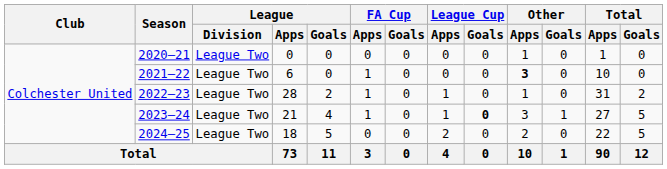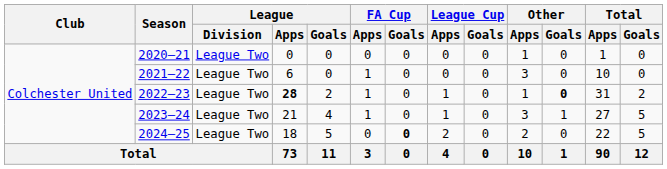(525, 74) bold -> (525, 74) normal
(290, 94) normal -> (290, 94) bold
(564, 94) normal -> (564, 94) bold
(485, 114) bold -> (485, 114) normal
(407, 134) normal -> (407, 134) bold
